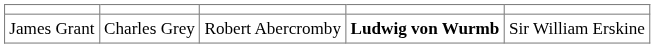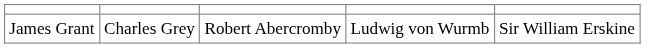(425, 28) bold -> (420, 28) normal
